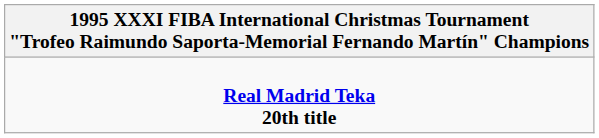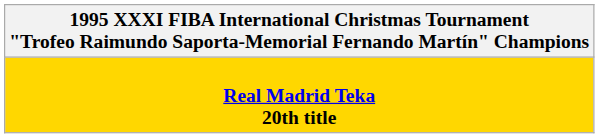(299, 105) no background -> (299, 105) gold background
